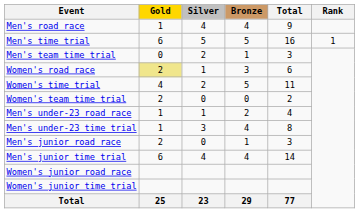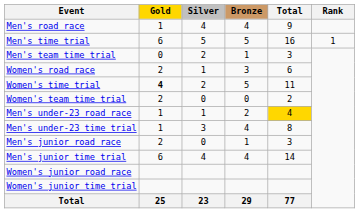(160, 70) khaki background -> (160, 70) no background
(160, 84) normal -> (160, 84) bold
(290, 113) no background -> (290, 113) gold background
